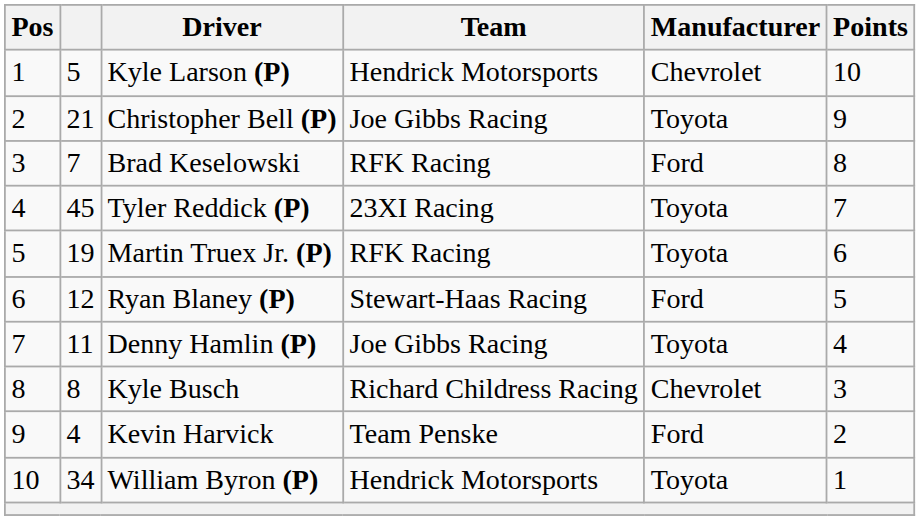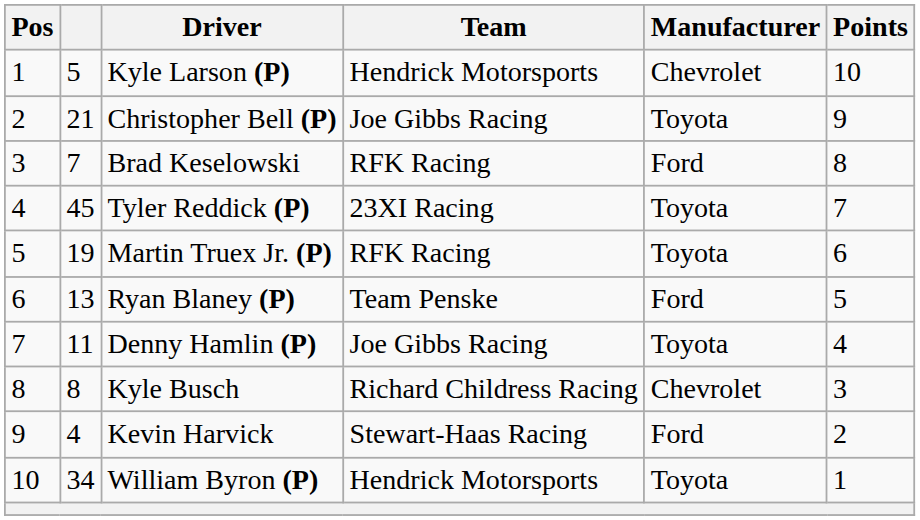(80, 297) 12 -> (80, 297) 13
(468, 297) Stewart-Haas Racing -> (424, 297) Team Penske
(424, 433) Team Penske -> (468, 433) Stewart-Haas Racing
